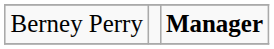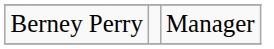(214, 24) bold -> (210, 24) normal
